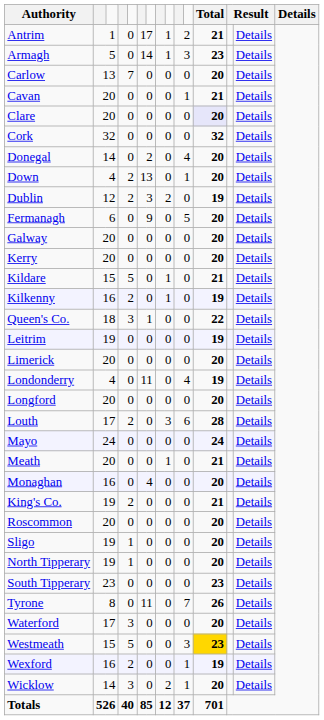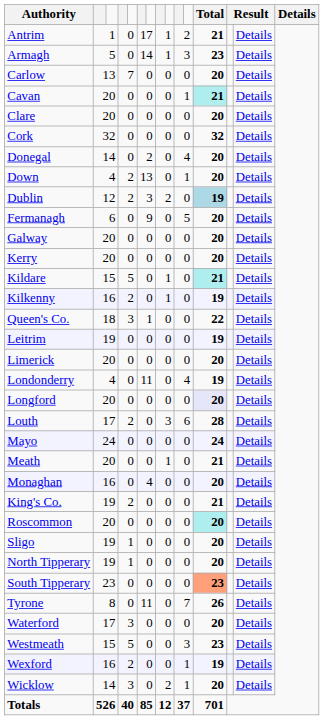(218, 95) no background -> (218, 95) paleturquoise background
(218, 116) lavender background -> (218, 116) no background
(218, 197) no background -> (218, 197) lightblue background
(218, 278) no background -> (218, 278) paleturquoise background
(218, 400) no background -> (218, 400) lavender background
(218, 522) no background -> (218, 522) paleturquoise background
(218, 583) no background -> (218, 583) lightsalmon background
(218, 643) gold background -> (218, 643) no background
